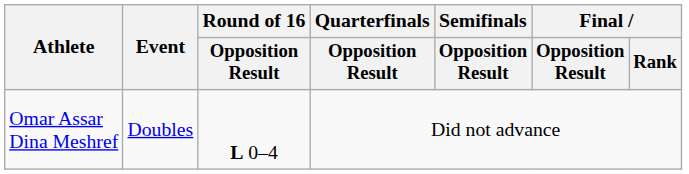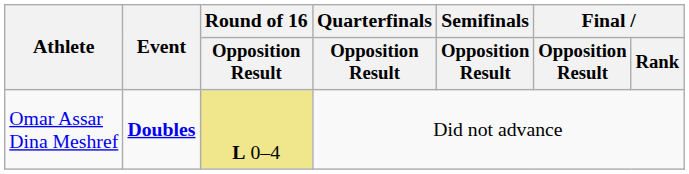(160, 129) normal -> (161, 129) bold
(254, 152) no background -> (256, 152) khaki background
